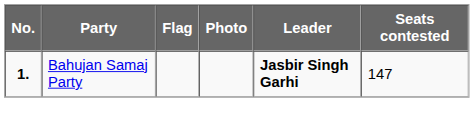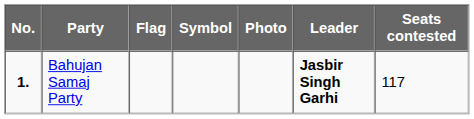+ column: (206, 27)
(380, 73) 147 -> (393, 82) 117
